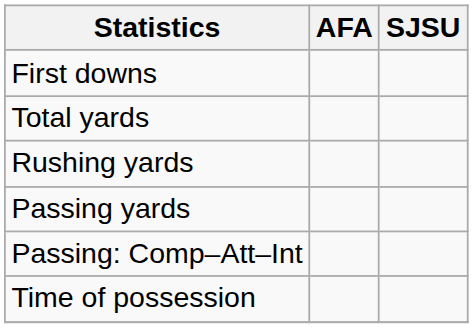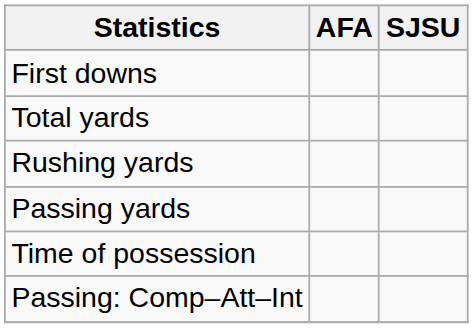rows swapped: (157, 253) <-> (134, 298)
